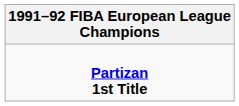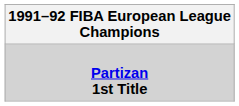(120, 80) no background -> (120, 80) lightgrey background
